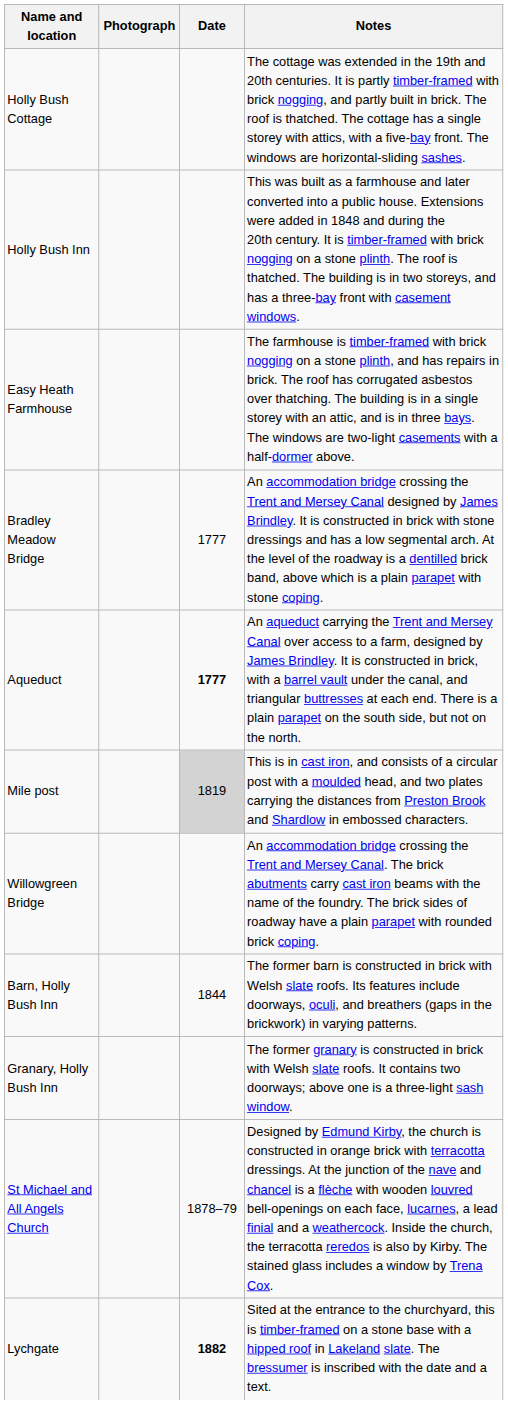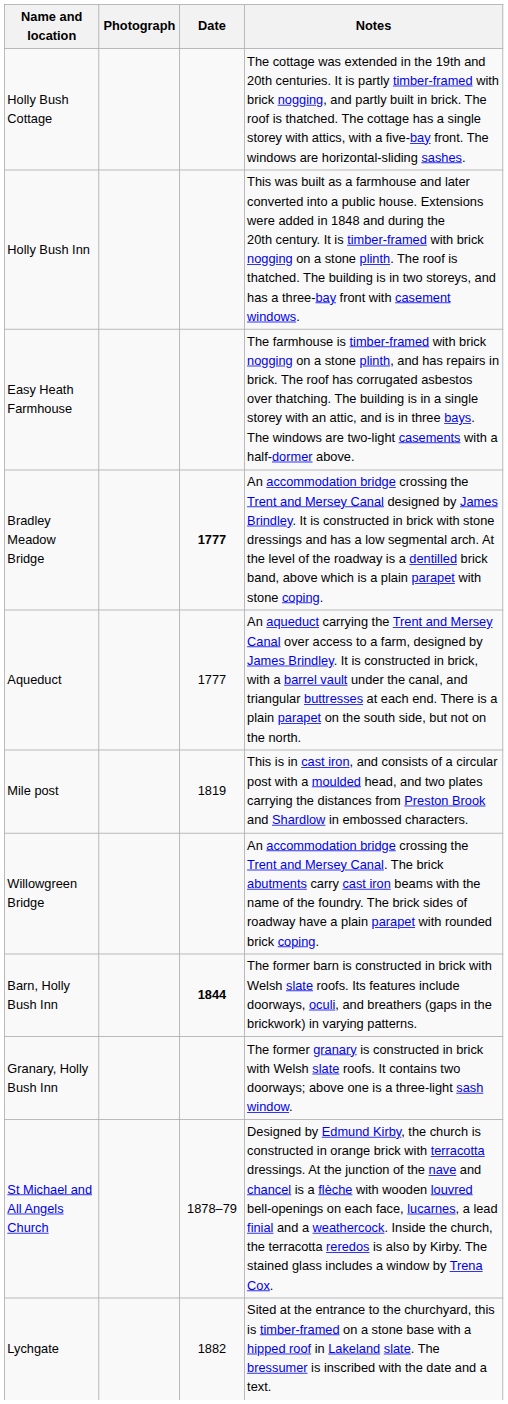(212, 539) normal -> (212, 539) bold
(212, 680) bold -> (212, 680) normal
(212, 791) lightgrey background -> (212, 791) no background
(212, 995) normal -> (212, 995) bold
(212, 1349) bold -> (212, 1349) normal
